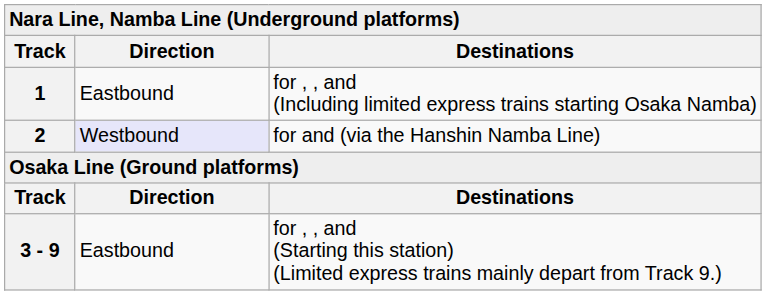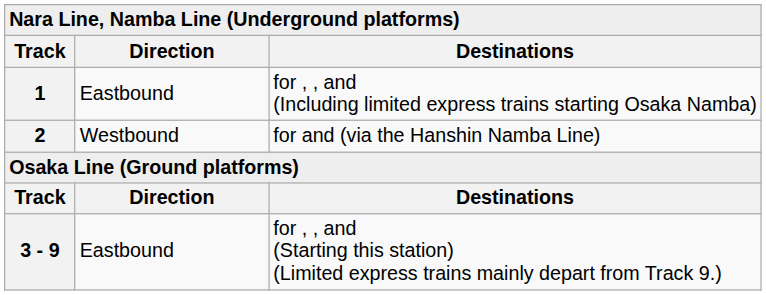(129, 135) lavender background -> (129, 135) no background
